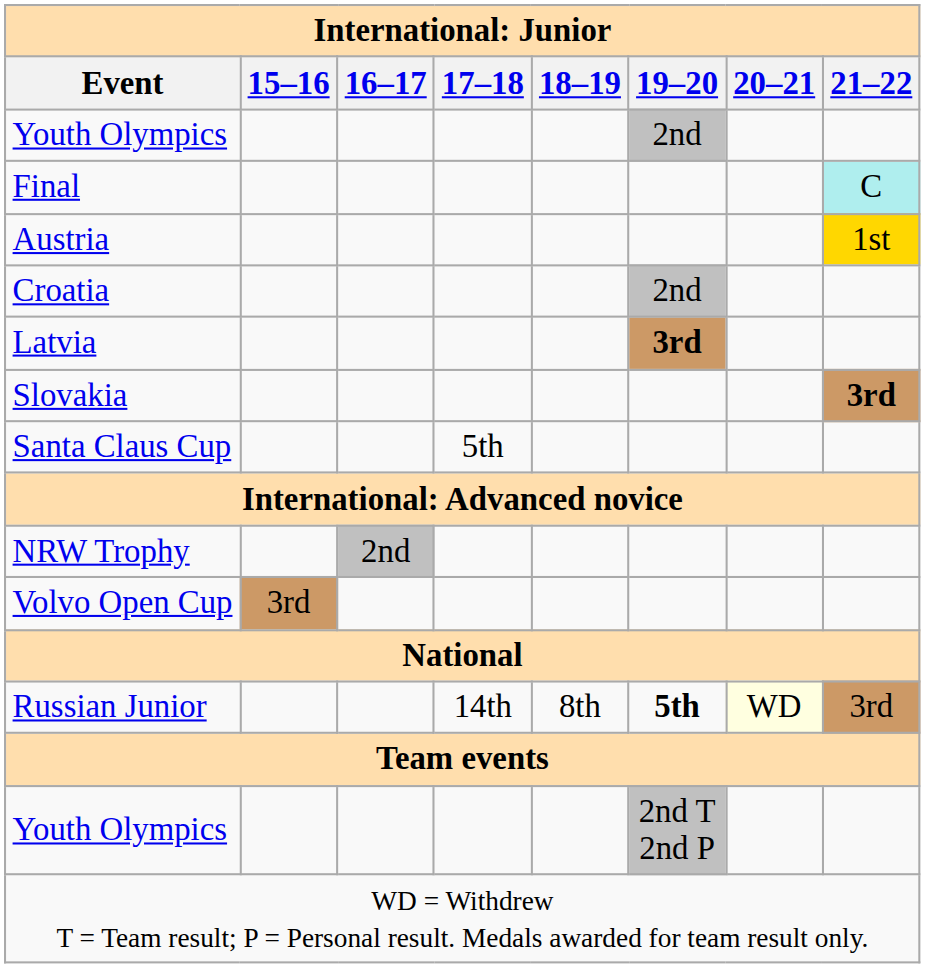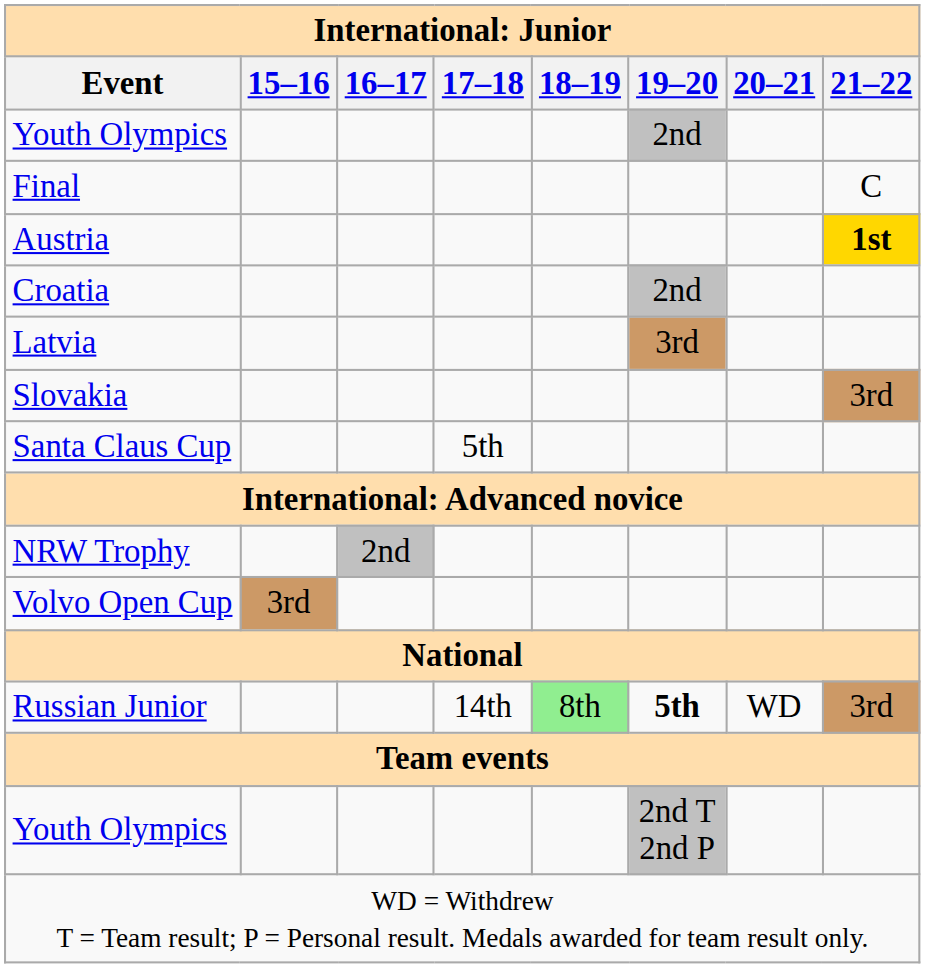(871, 186) paleturquoise background -> (871, 186) no background
(871, 238) normal -> (871, 238) bold
(677, 342) bold -> (677, 342) normal
(871, 394) bold -> (871, 394) normal
(580, 706) no background -> (580, 706) lightgreen background
(774, 706) lightyellow background -> (774, 706) no background
